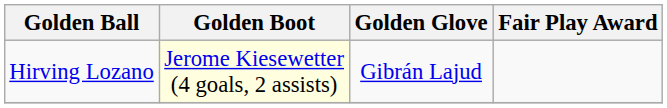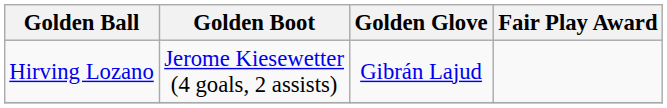(254, 71) lightyellow background -> (254, 71) no background
